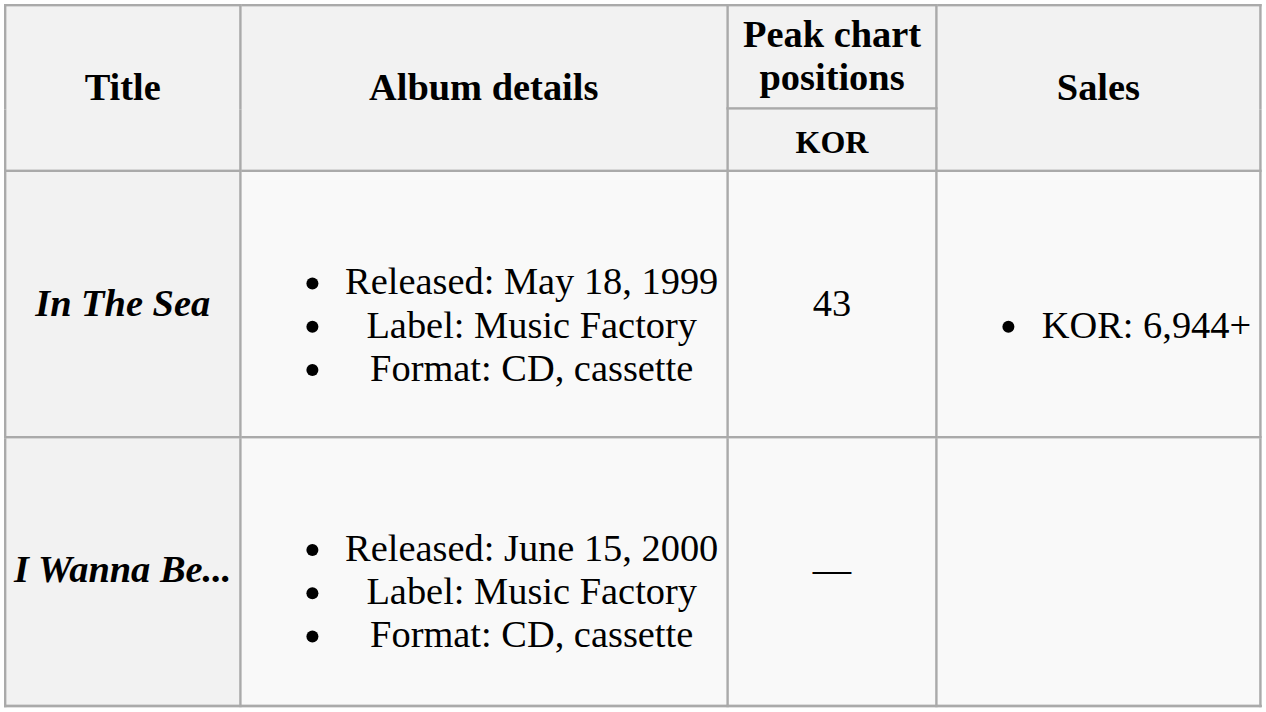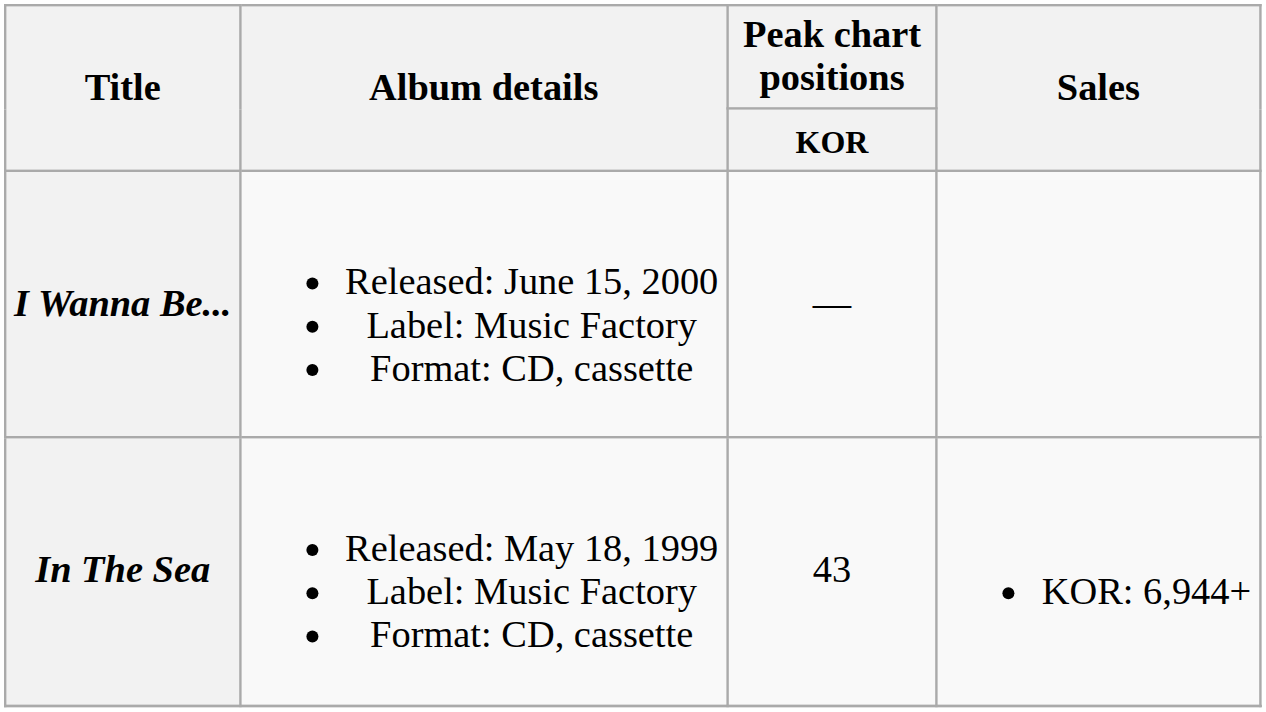rows swapped: (123, 303) <-> (123, 570)
